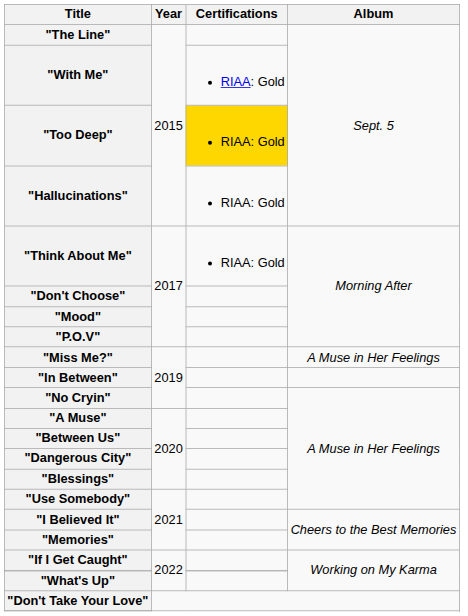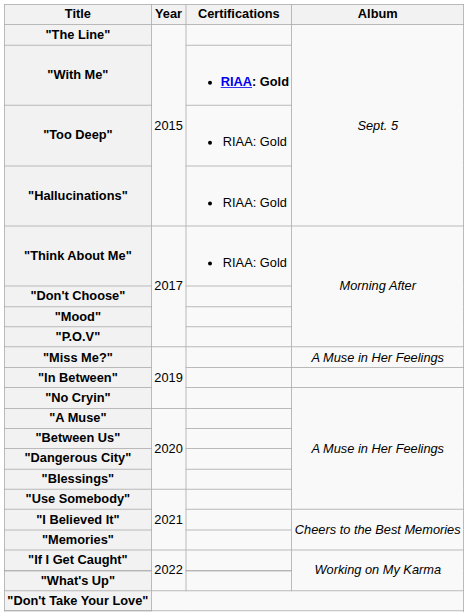(237, 82) normal -> (239, 82) bold
(237, 143) gold background -> (239, 143) no background
